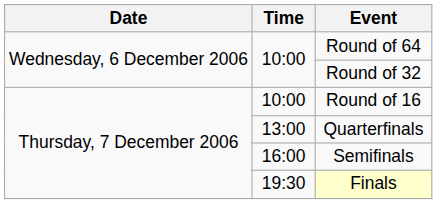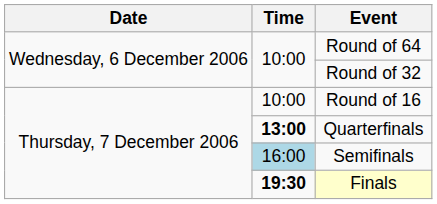(284, 128) normal -> (284, 128) bold
(284, 156) no background -> (284, 156) lightblue background
(284, 184) normal -> (284, 184) bold
